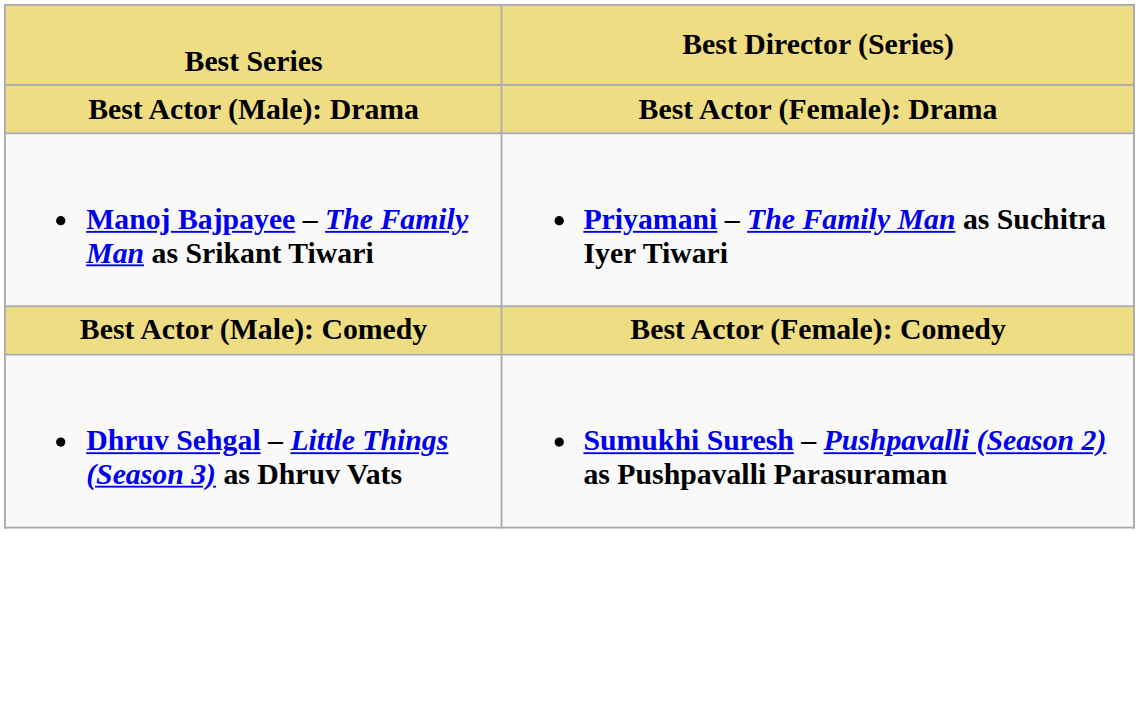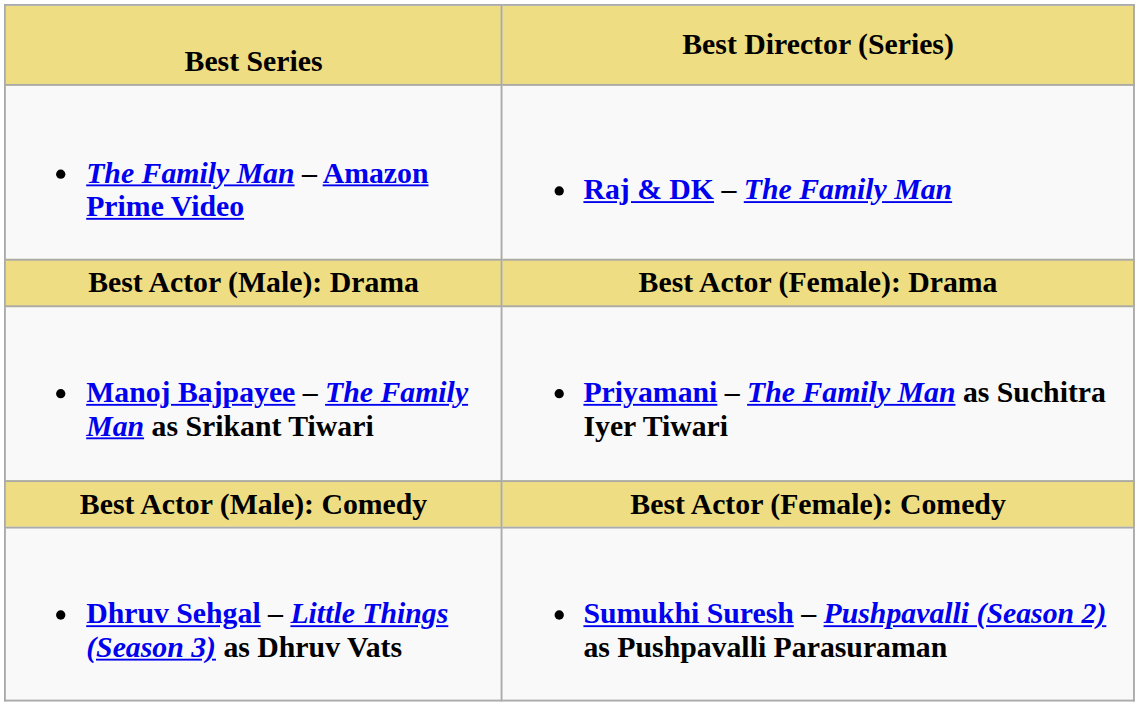+ row: (254, 189)
